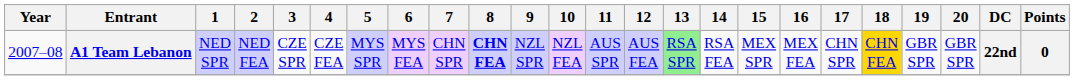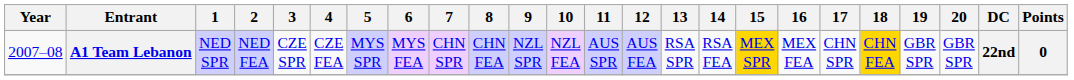(490, 52) bold -> (489, 52) normal
(682, 52) lightgreen background -> (680, 52) no background
(759, 52) no background -> (757, 52) gold background
